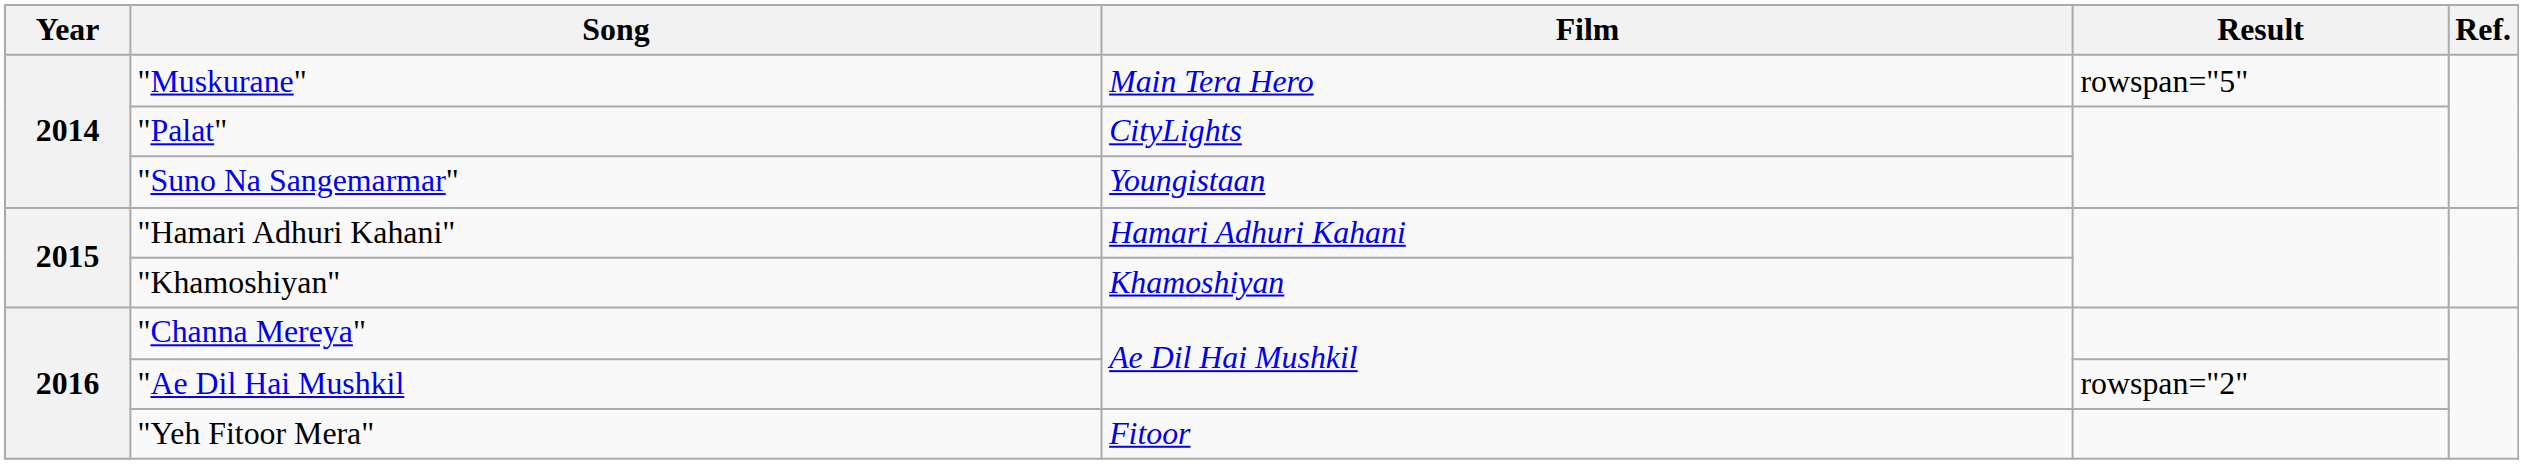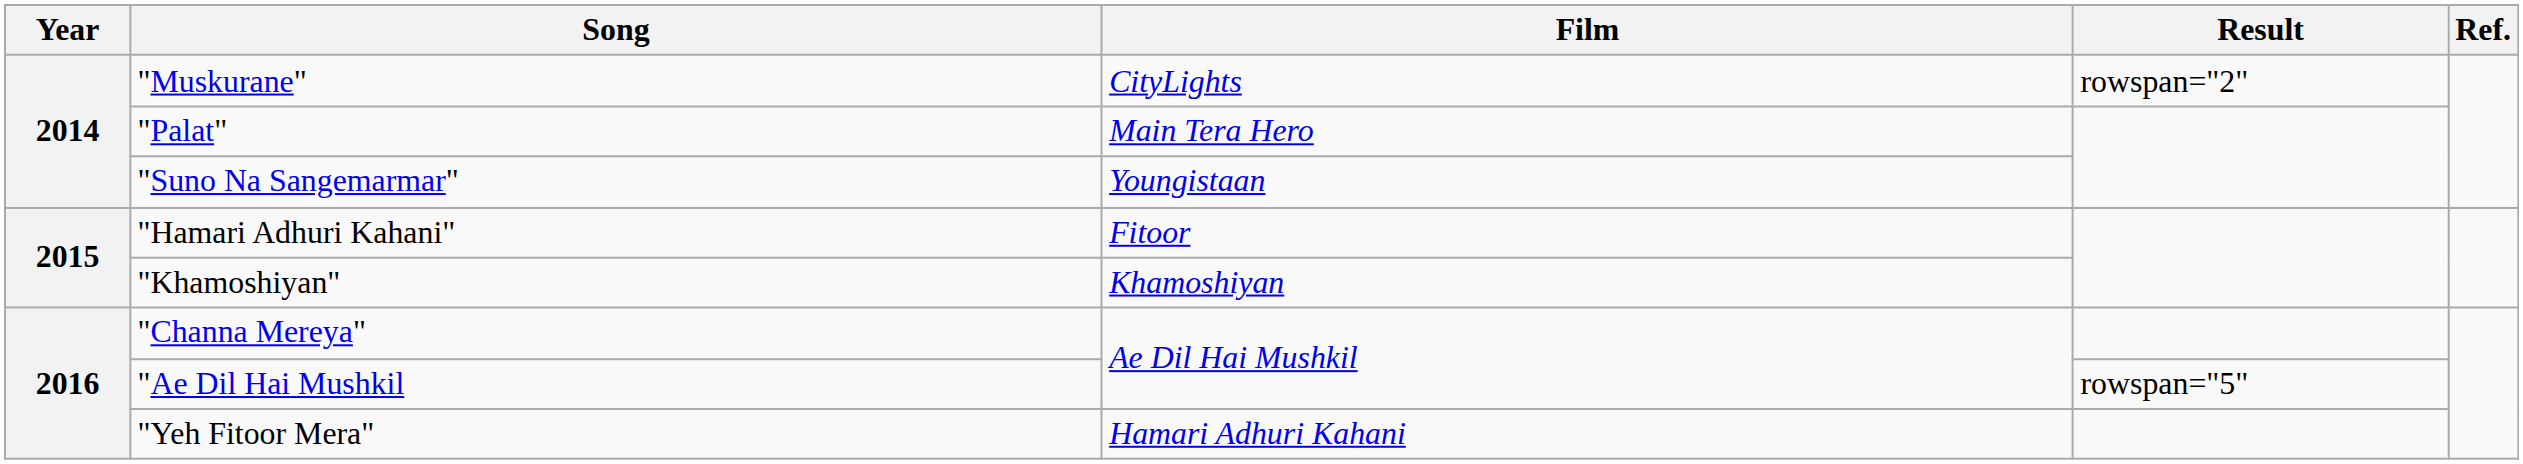(1211, 80) Main Tera Hero -> (1175, 80) CityLights
(2164, 80) rowspan="5" -> (2164, 80) rowspan="2"
(1175, 130) CityLights -> (1211, 130) Main Tera Hero
(1257, 231) Hamari Adhuri Kahani -> (1150, 231) Fitoor
(2164, 383) rowspan="2" -> (2164, 383) rowspan="5"
(1150, 433) Fitoor -> (1257, 433) Hamari Adhuri Kahani
